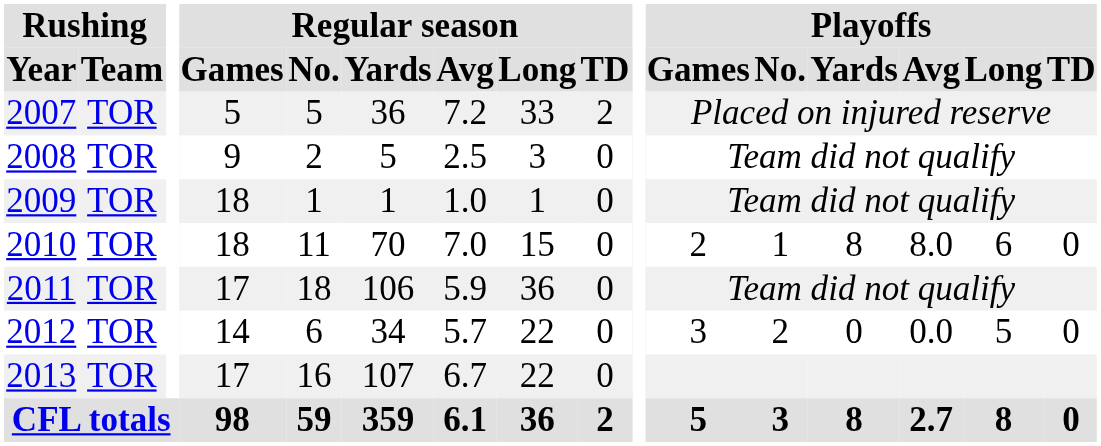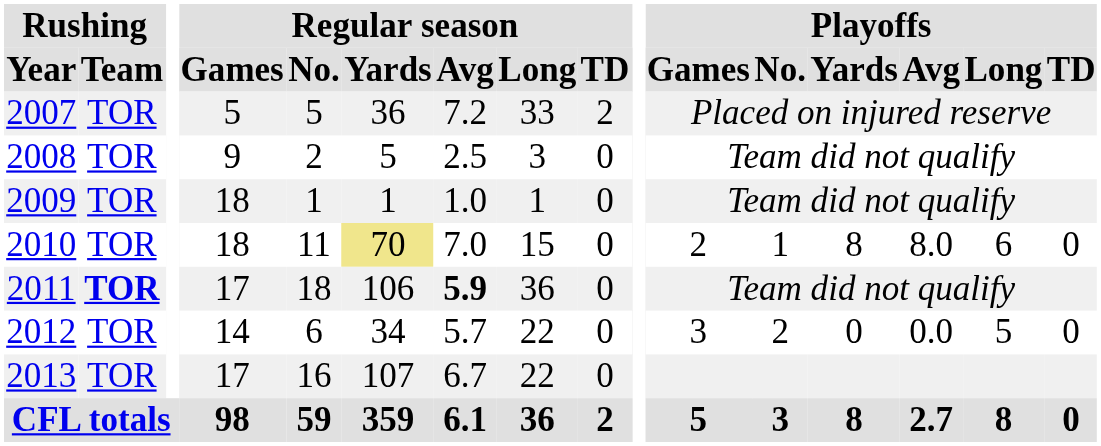(388, 244) no background -> (388, 244) khaki background
(122, 288) normal -> (122, 288) bold
(465, 288) normal -> (465, 288) bold
